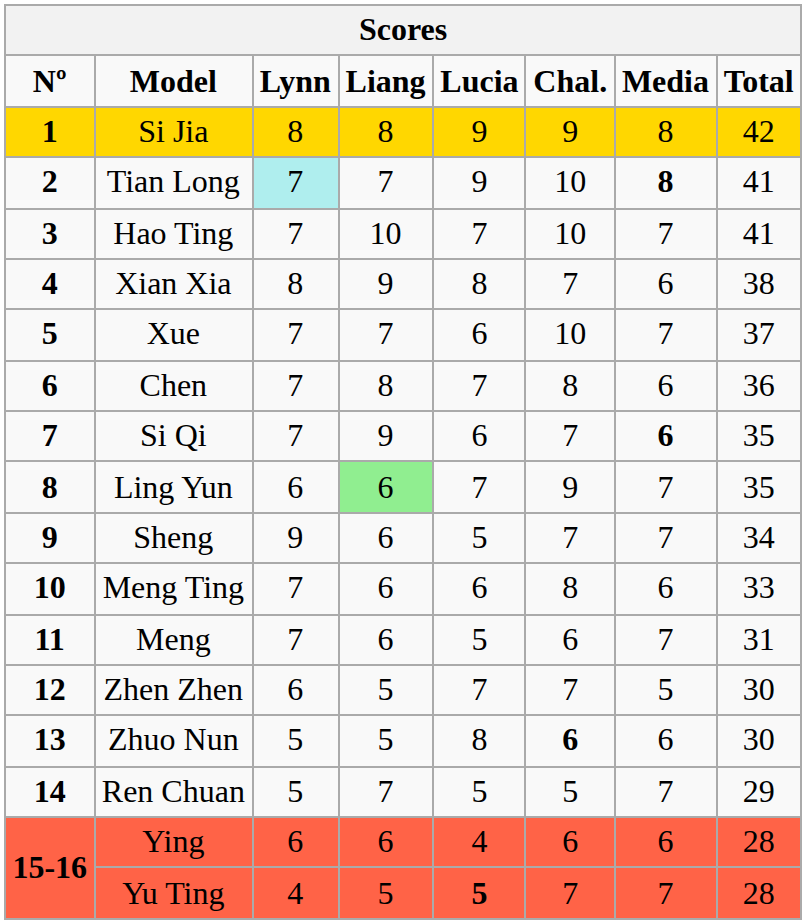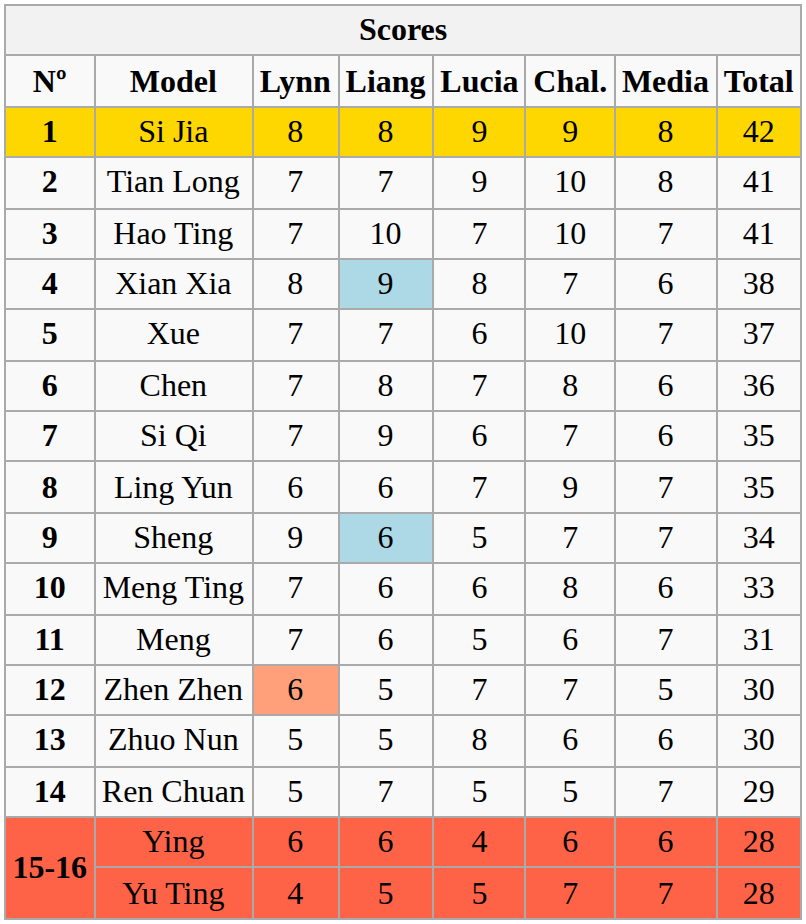(295, 182) paleturquoise background -> (295, 182) no background
(665, 182) bold -> (665, 182) normal
(386, 283) no background -> (386, 283) lightblue background
(665, 435) bold -> (665, 435) normal
(386, 486) lightgreen background -> (386, 486) no background
(386, 537) no background -> (386, 537) lightblue background
(295, 689) no background -> (295, 689) lightsalmon background
(570, 740) bold -> (570, 740) normal
(479, 892) bold -> (479, 892) normal
